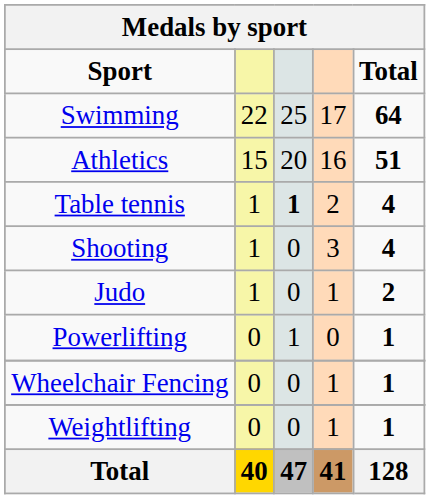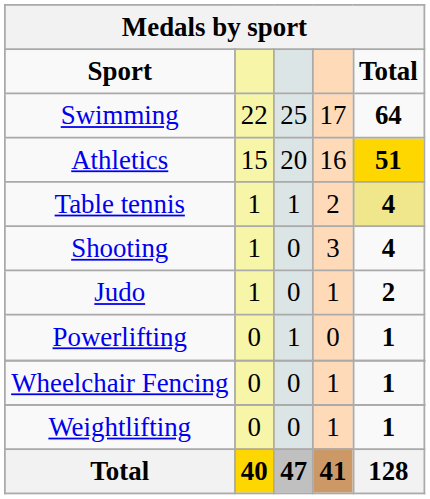(388, 159) no background -> (388, 159) gold background
(294, 204) bold -> (294, 204) normal
(388, 204) no background -> (388, 204) khaki background
